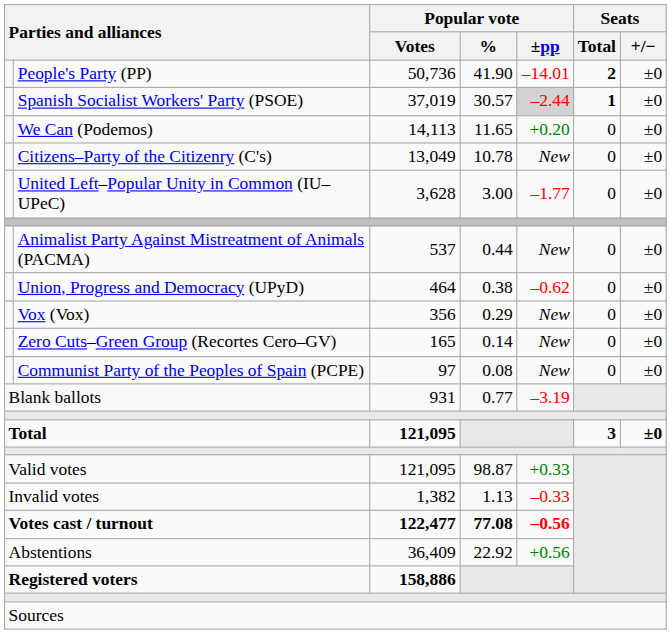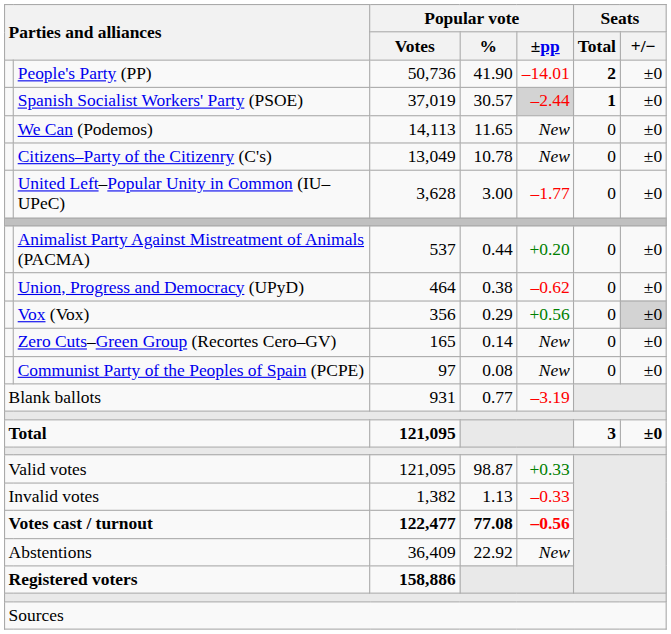(550, 128) +0.20 -> (554, 128) New
(554, 249) New -> (550, 249) +0.20
(554, 314) New -> (550, 314) +0.56
(653, 314) no background -> (653, 314) lightgrey background
(550, 551) +0.56 -> (554, 551) New
